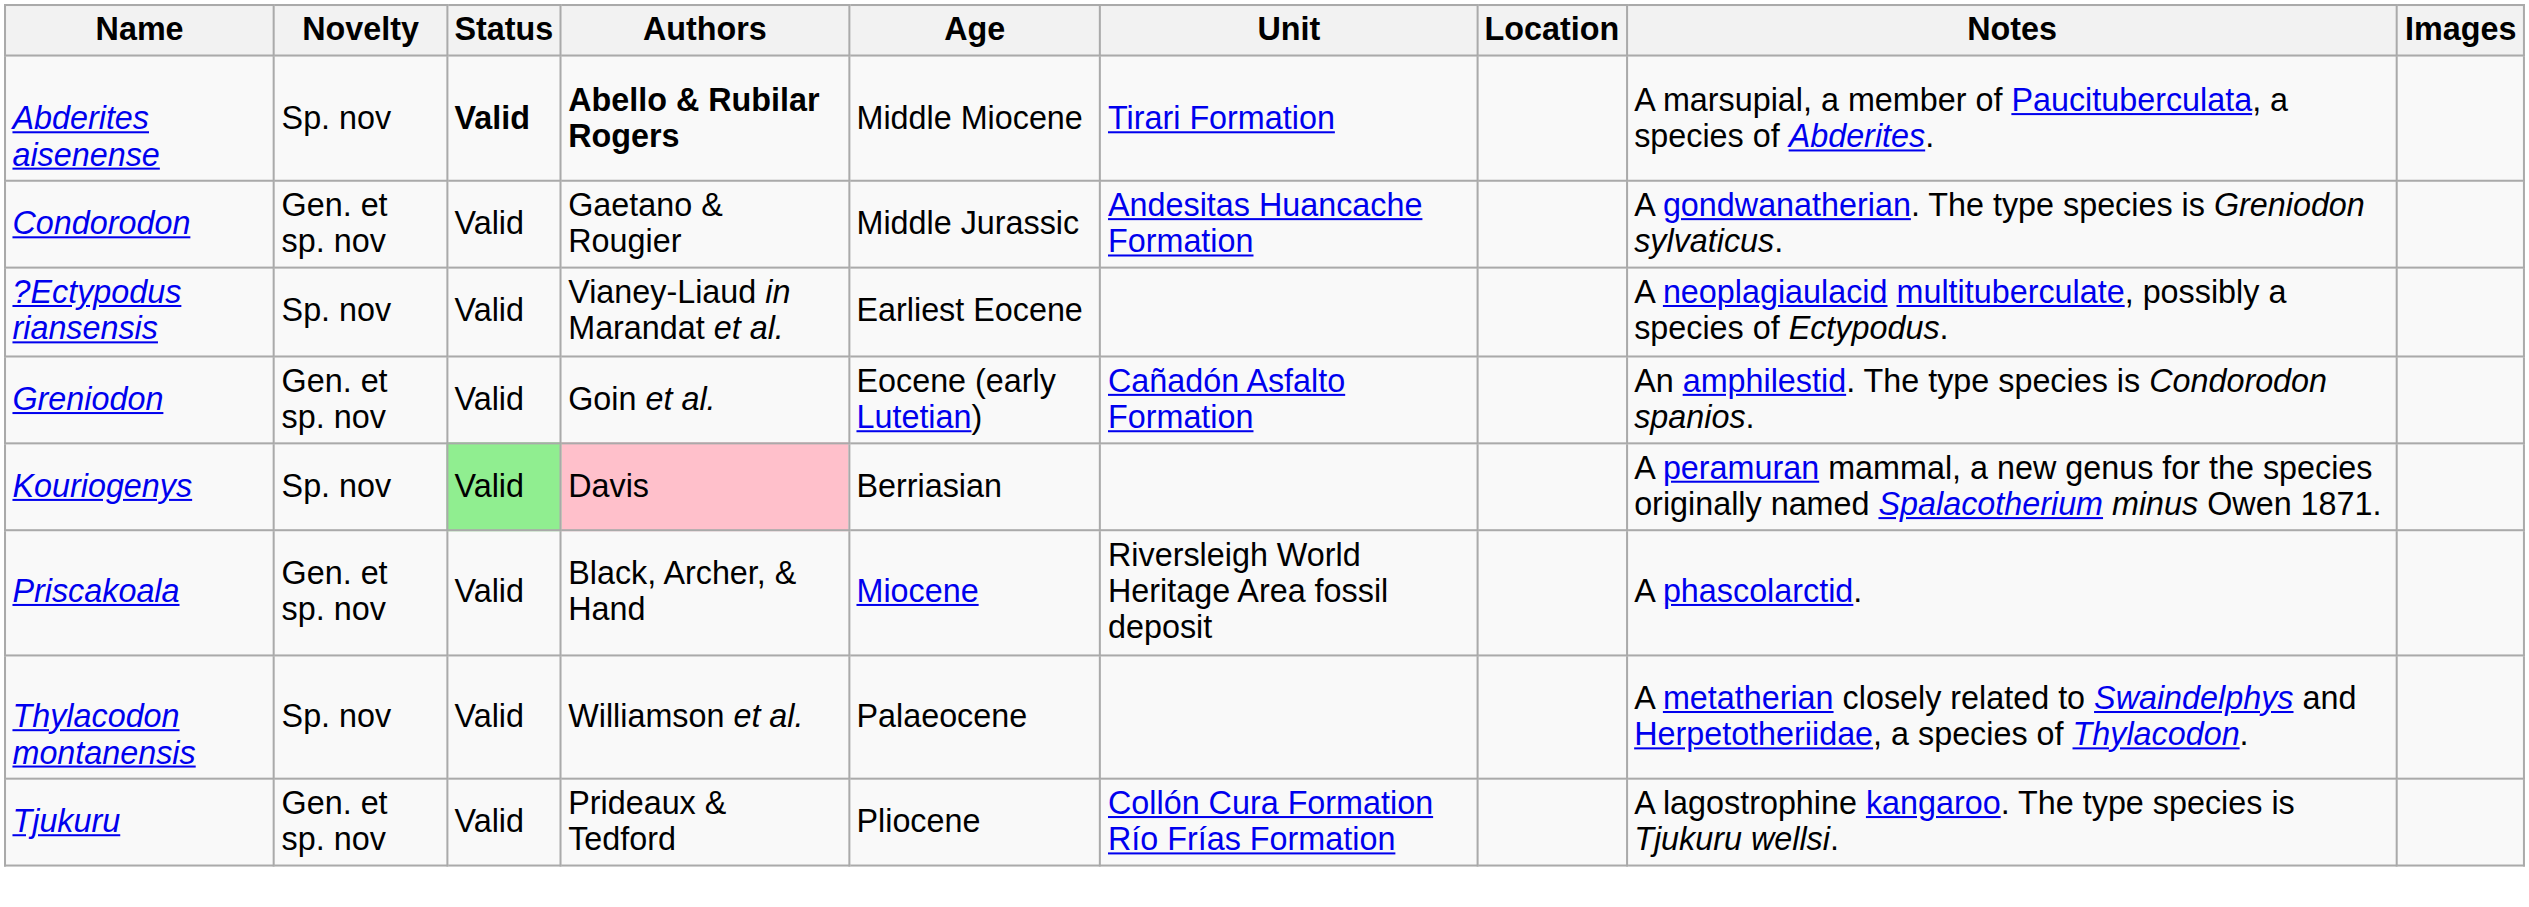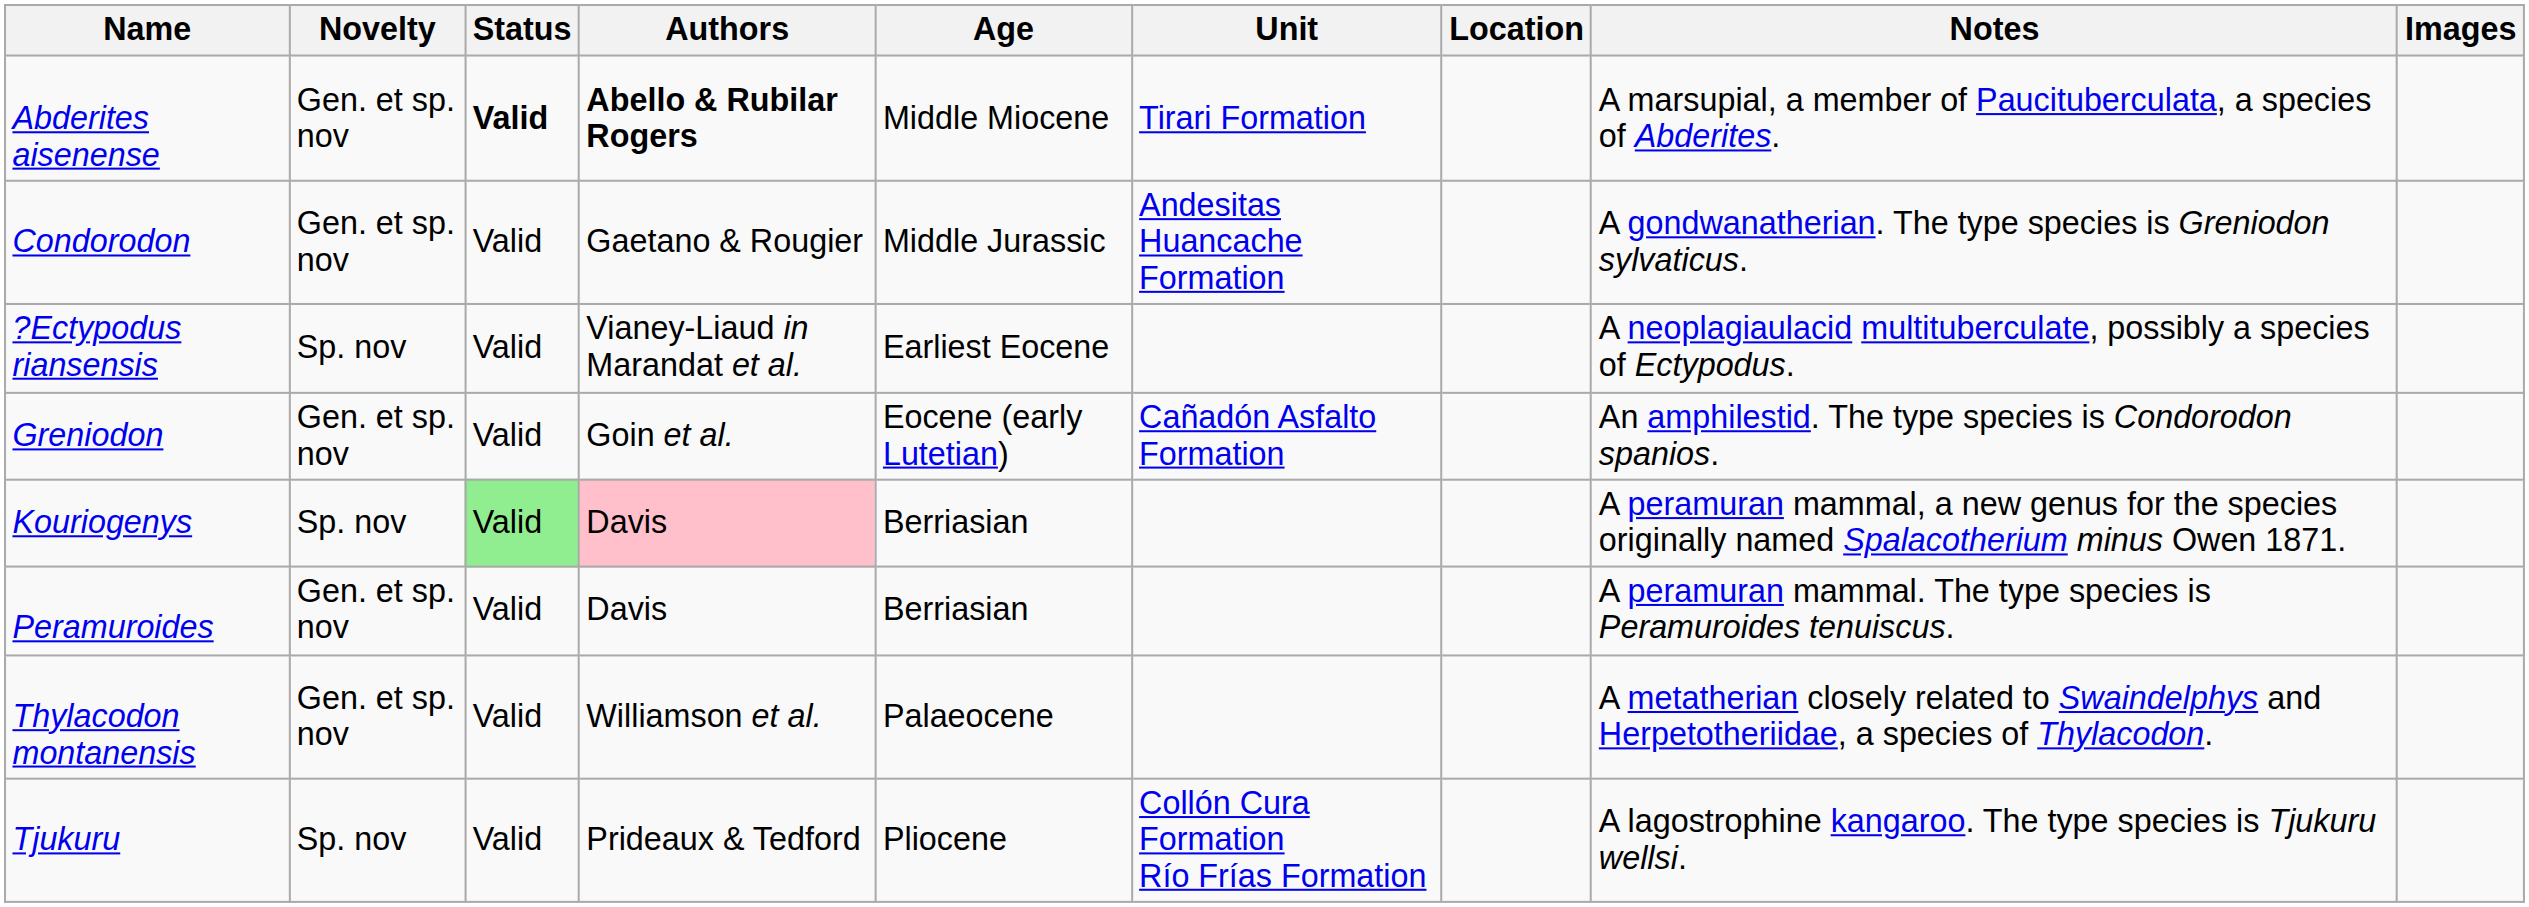(336, 117) Sp. nov -> (376, 117) Gen. et sp. nov
+ row: (113, 628)
- row: (96, 592)
(336, 716) Sp. nov -> (376, 716) Gen. et sp. nov
(335, 821) Gen. et sp. nov -> (352, 840) Sp. nov
